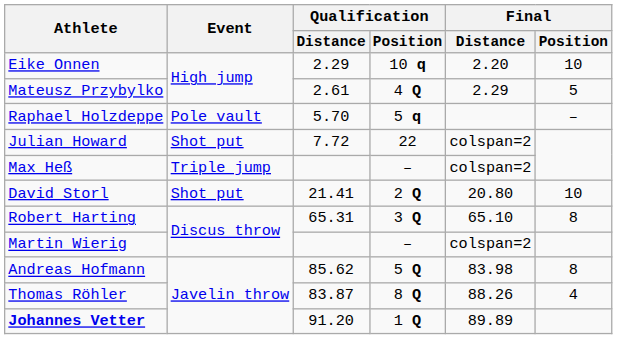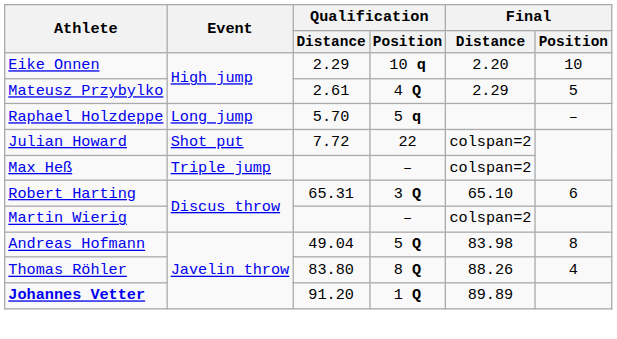(216, 116) Pole vault -> (212, 116) Long jump
- row: (58, 193)
(573, 219) 8 -> (573, 193) 6
(331, 270) 85.62 -> (331, 244) 49.04
(331, 295) 83.87 -> (331, 270) 83.80
